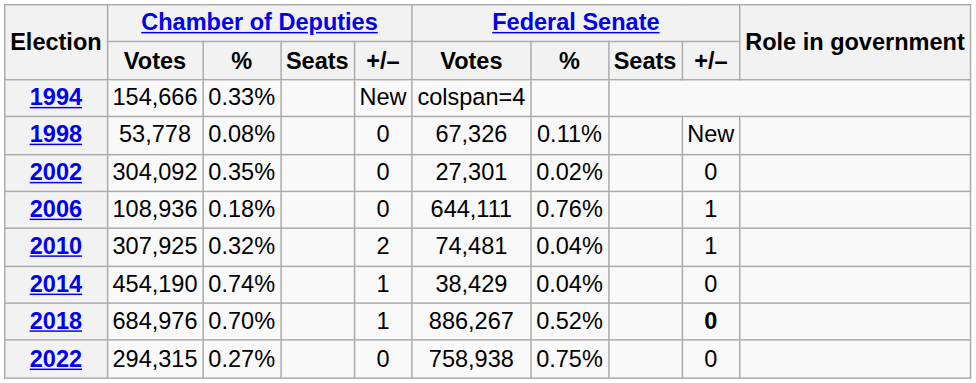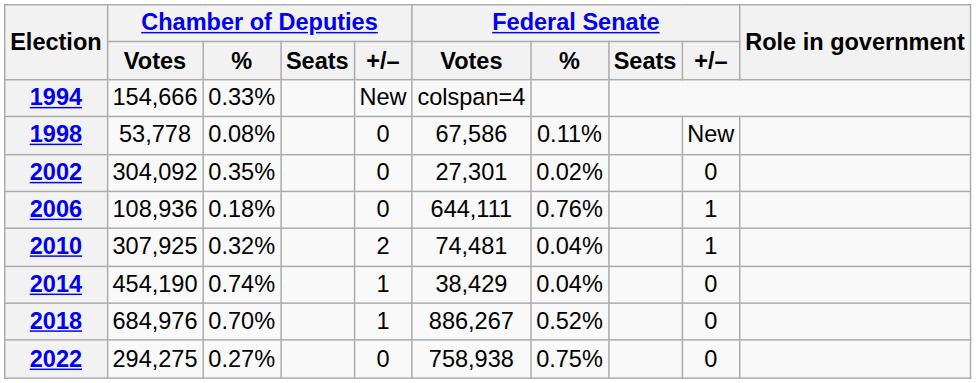(471, 135) 67,326 -> (471, 135) 67,586
(711, 321) bold -> (711, 321) normal
(155, 358) 294,315 -> (155, 358) 294,275
